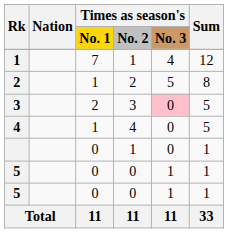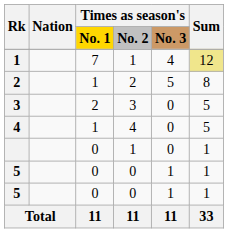(206, 60) no background -> (206, 60) khaki background
(171, 104) pink background -> (171, 104) no background
